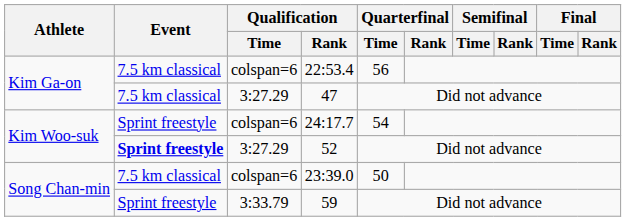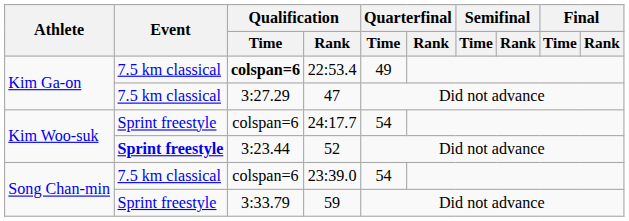(264, 69) normal -> (265, 69) bold
(381, 69) 56 -> (383, 69) 49
(264, 149) 3:27.29 -> (265, 149) 3:23.44
(381, 176) 50 -> (383, 176) 54
